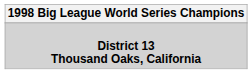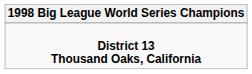(126, 52) lightgrey background -> (126, 52) no background
